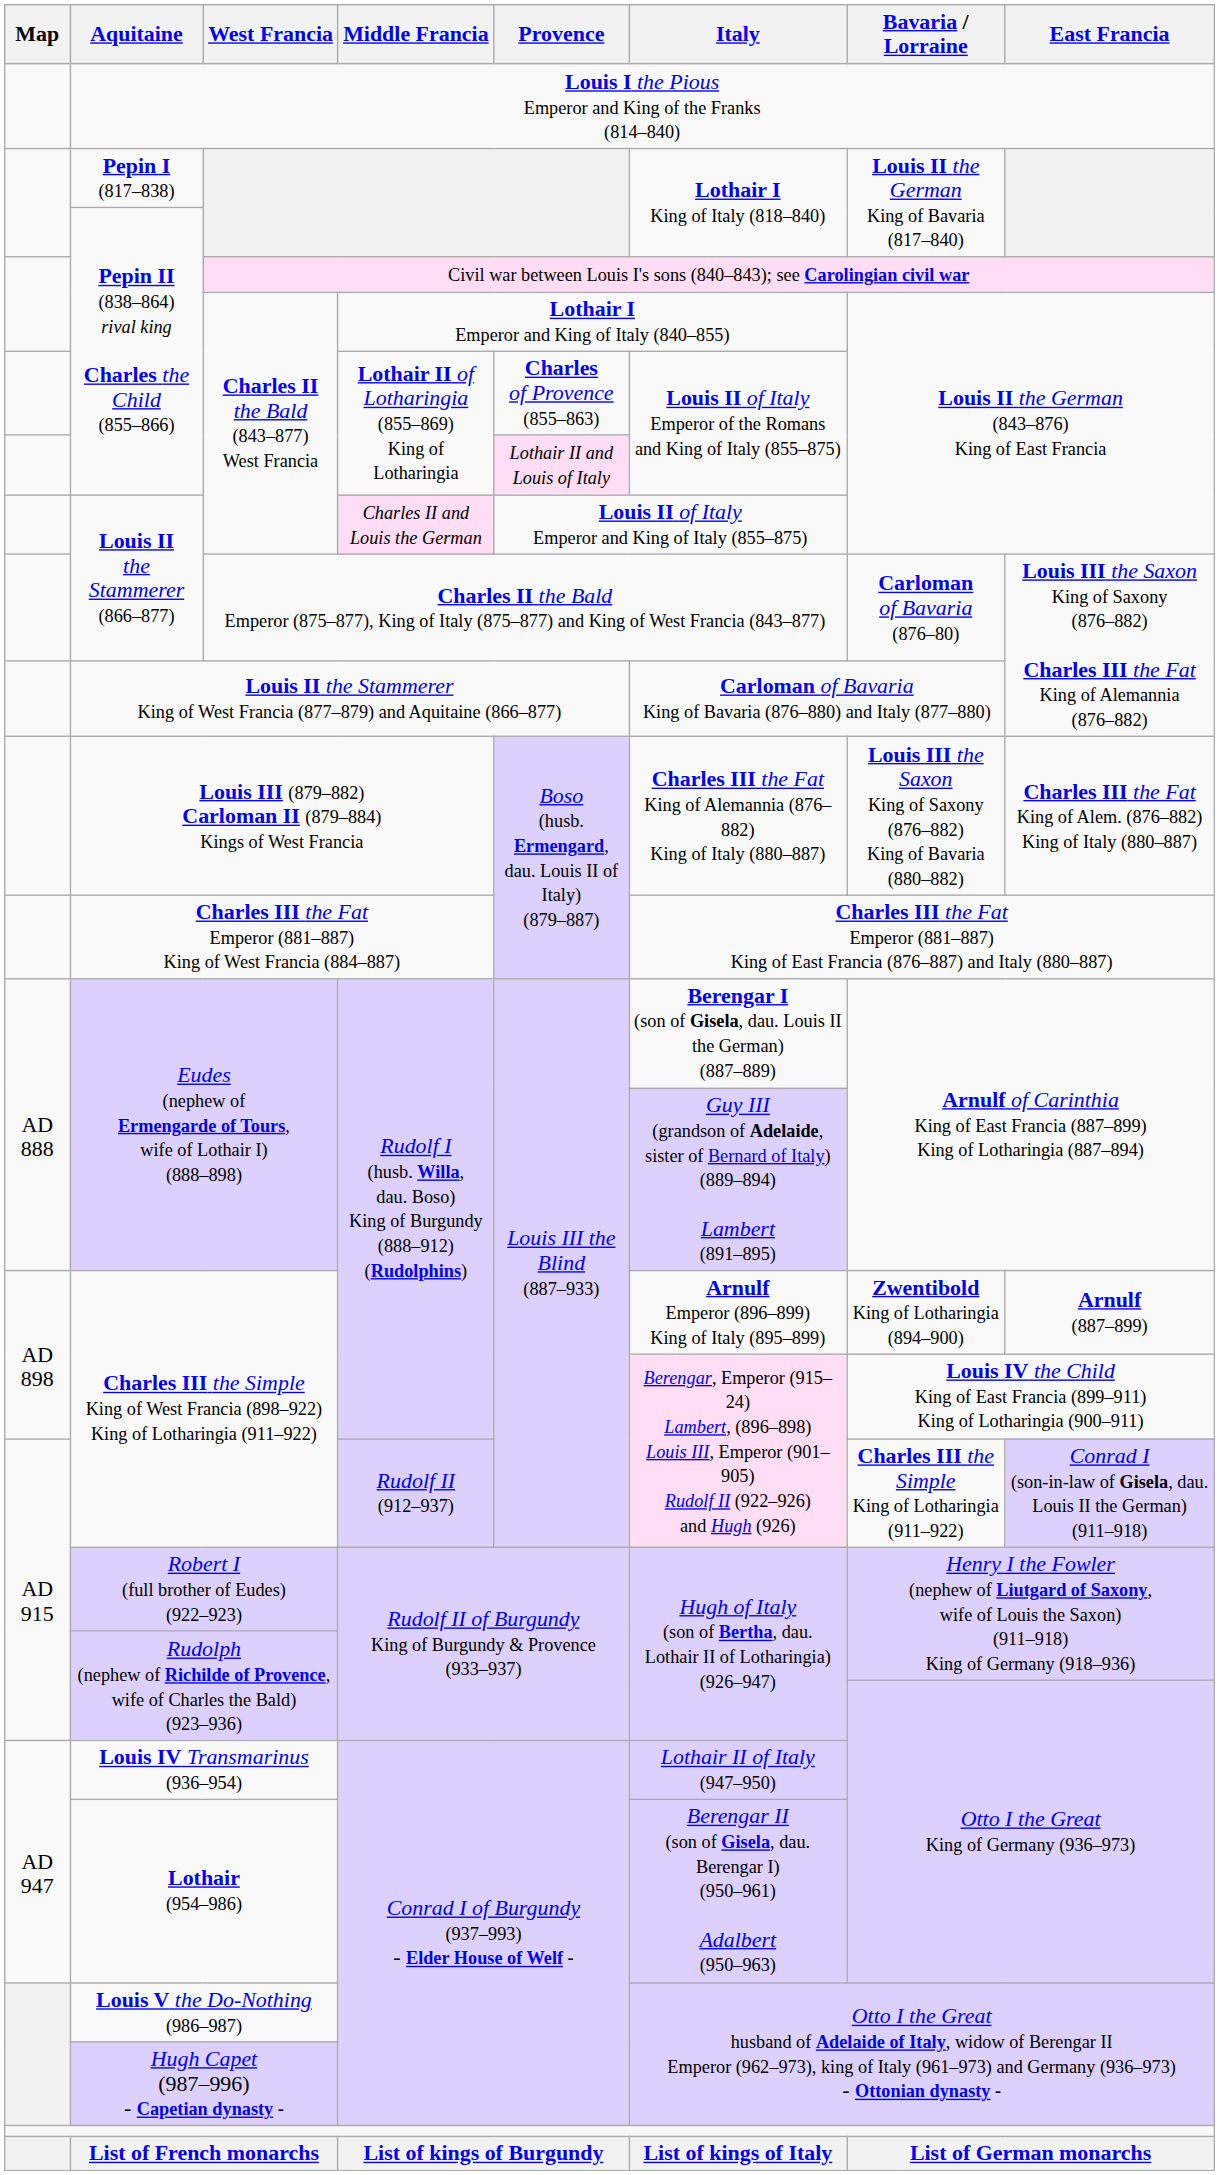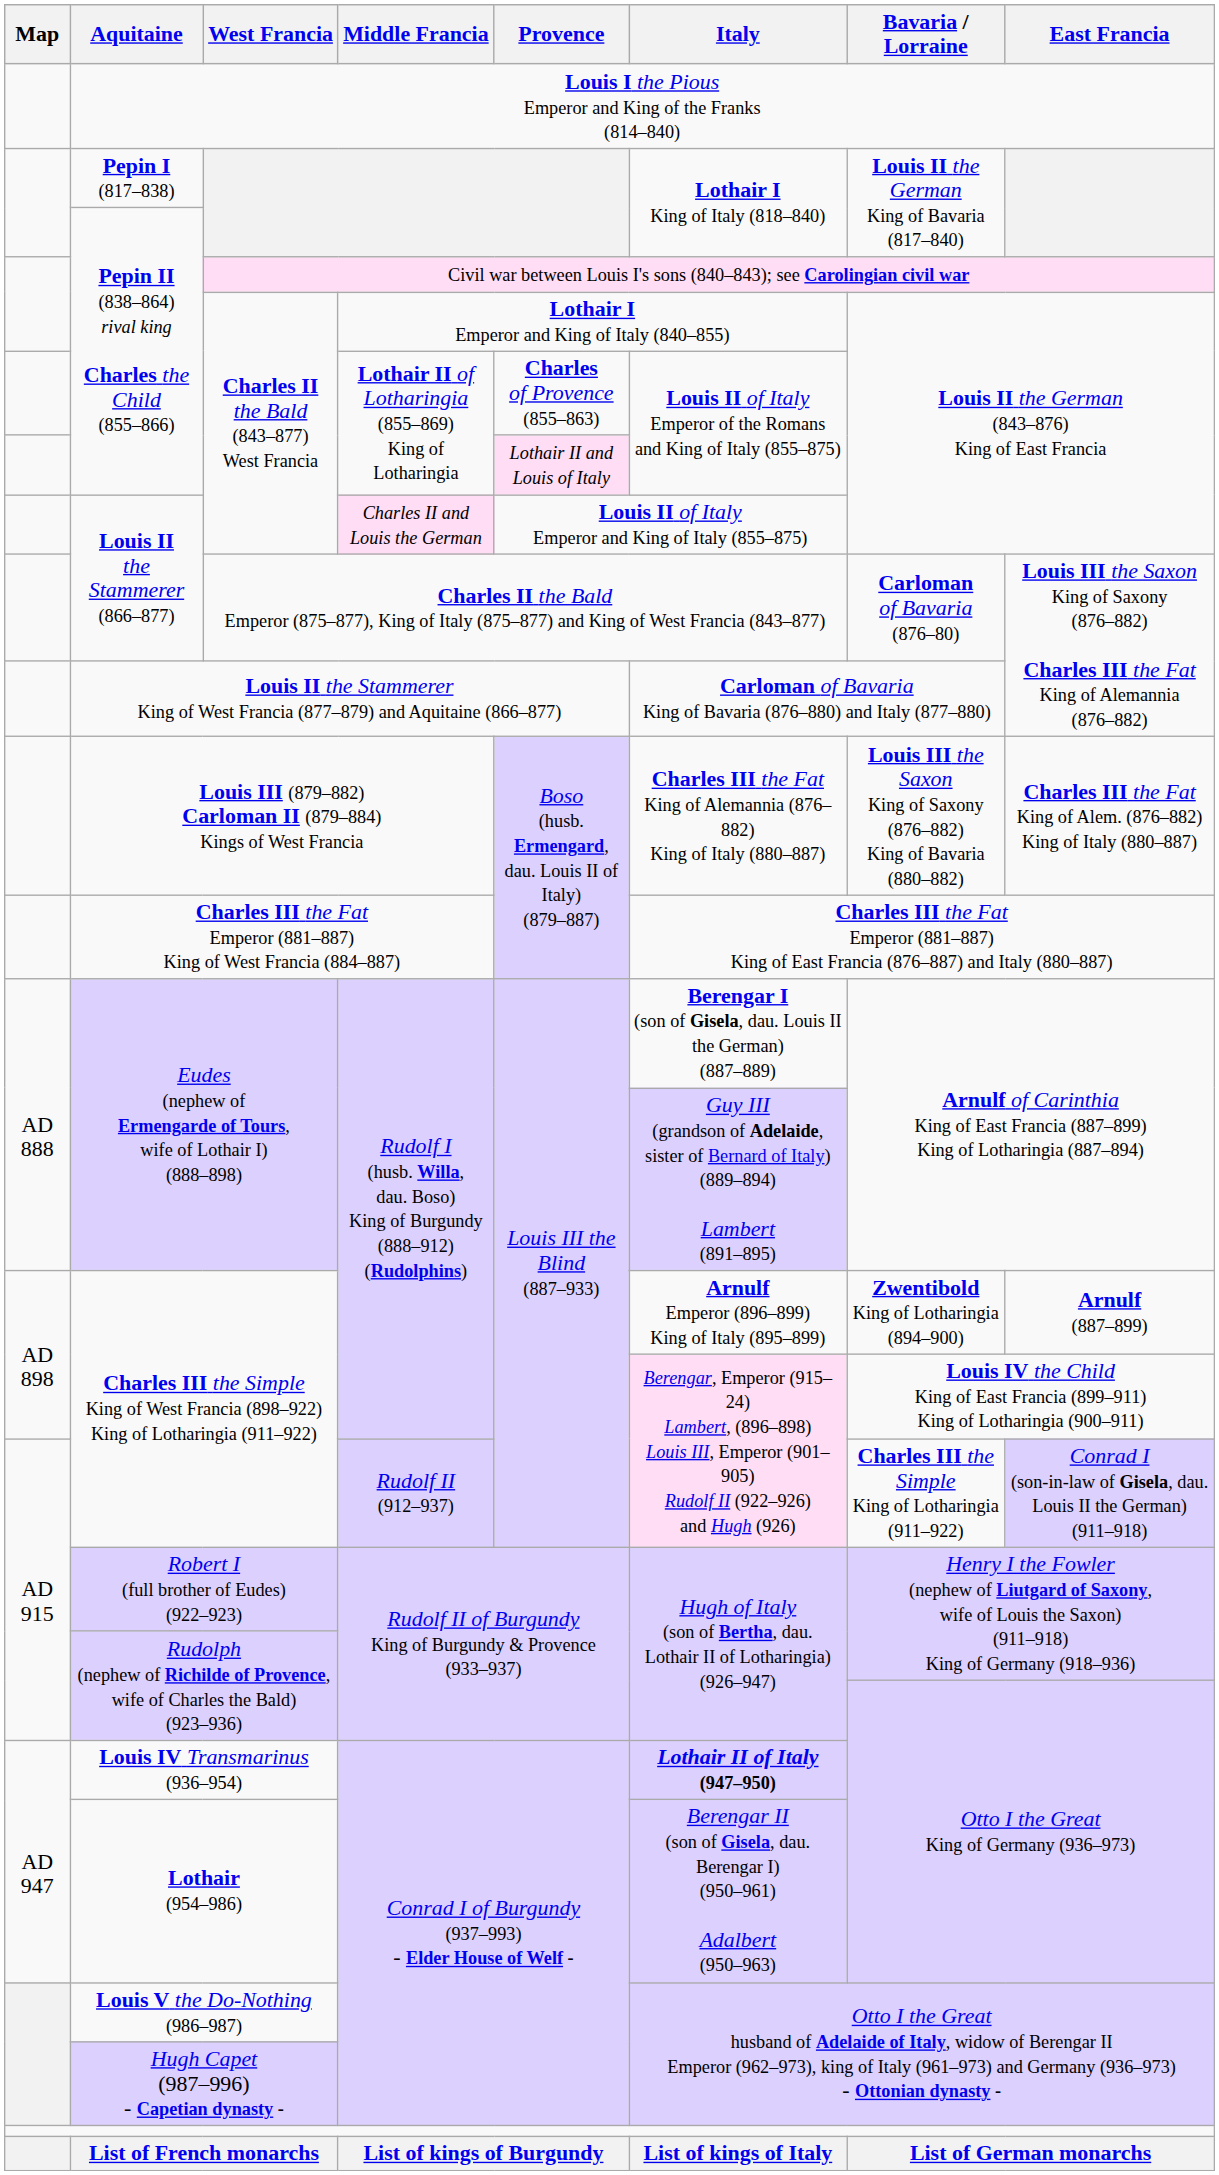(738, 1769) normal -> (738, 1769) bold
